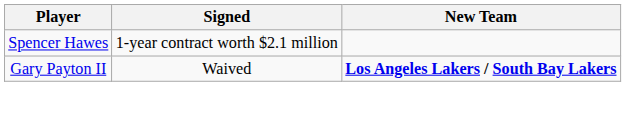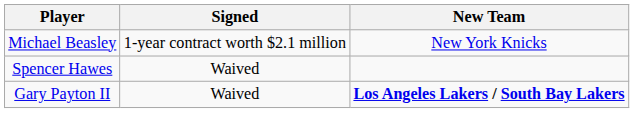+ row: (62, 42)
(227, 42) 1-year contract worth $2.1 million -> (235, 68) Waived
